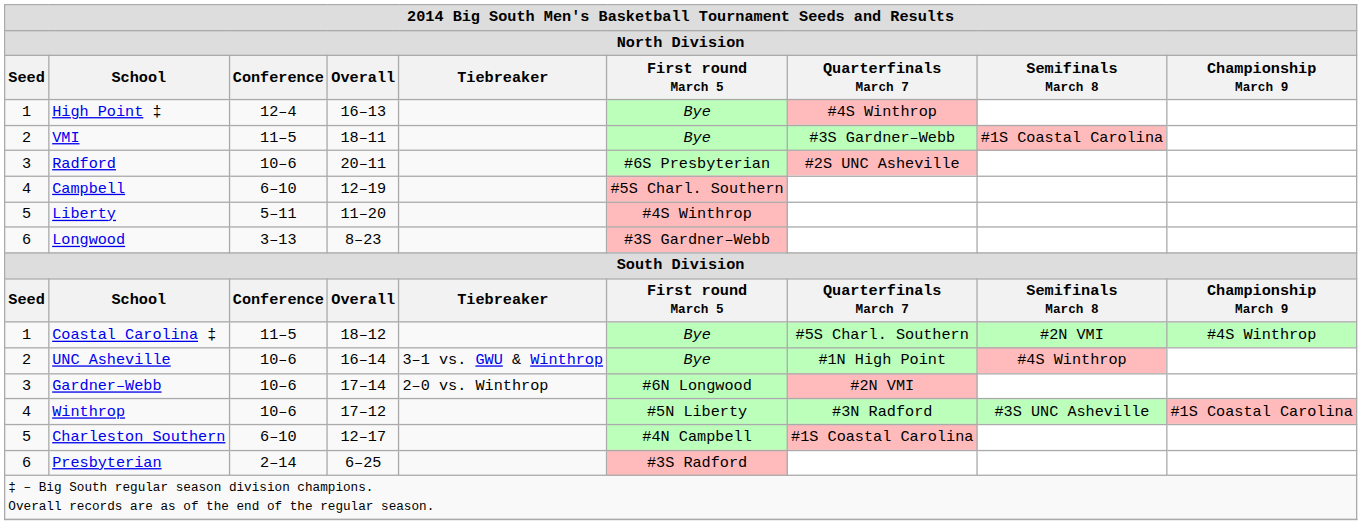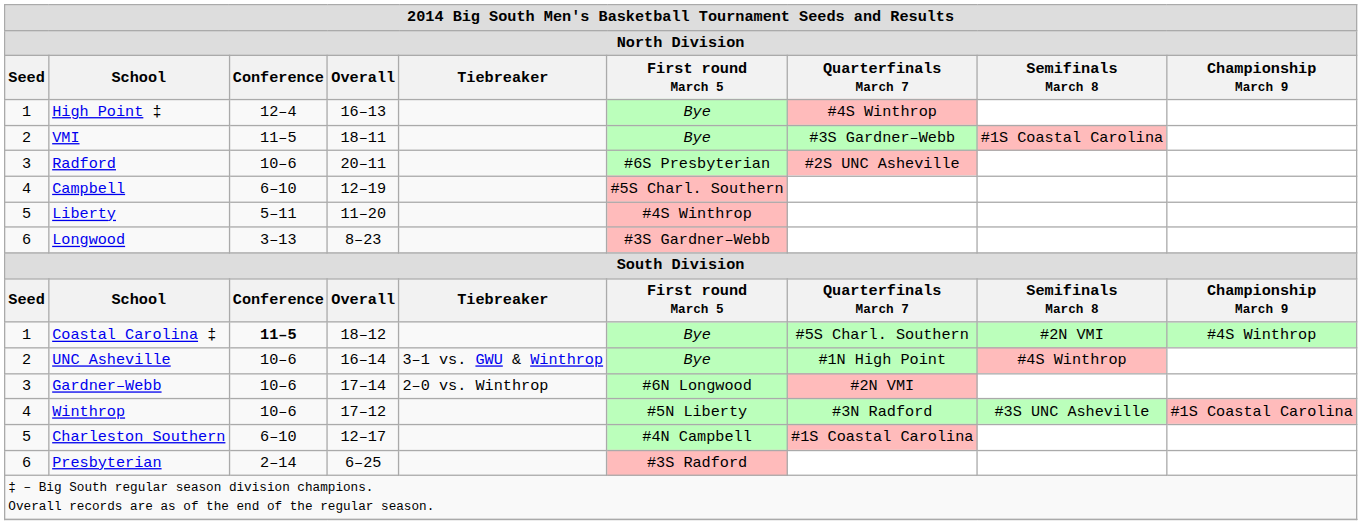(278, 335) normal -> (278, 335) bold
